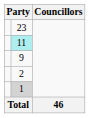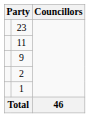(22, 43) paleturquoise background -> (22, 43) no background
(22, 89) lightgrey background -> (22, 89) no background
